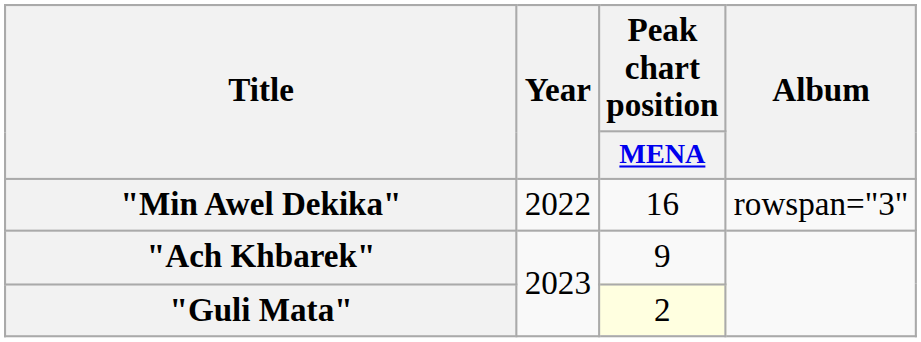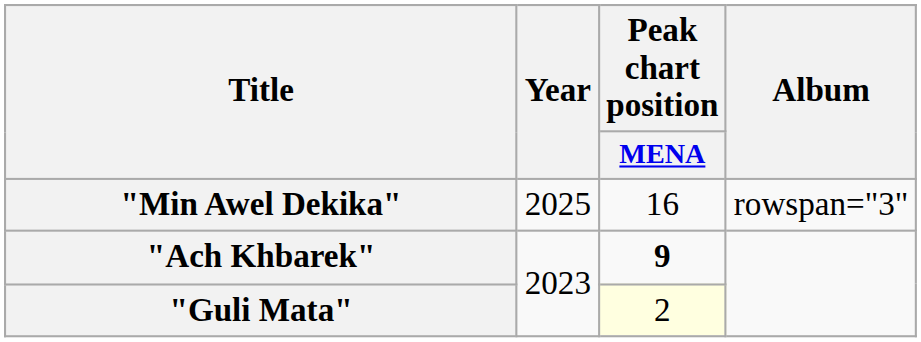(558, 204) 2022 -> (558, 204) 2025
(662, 256) normal -> (662, 256) bold
